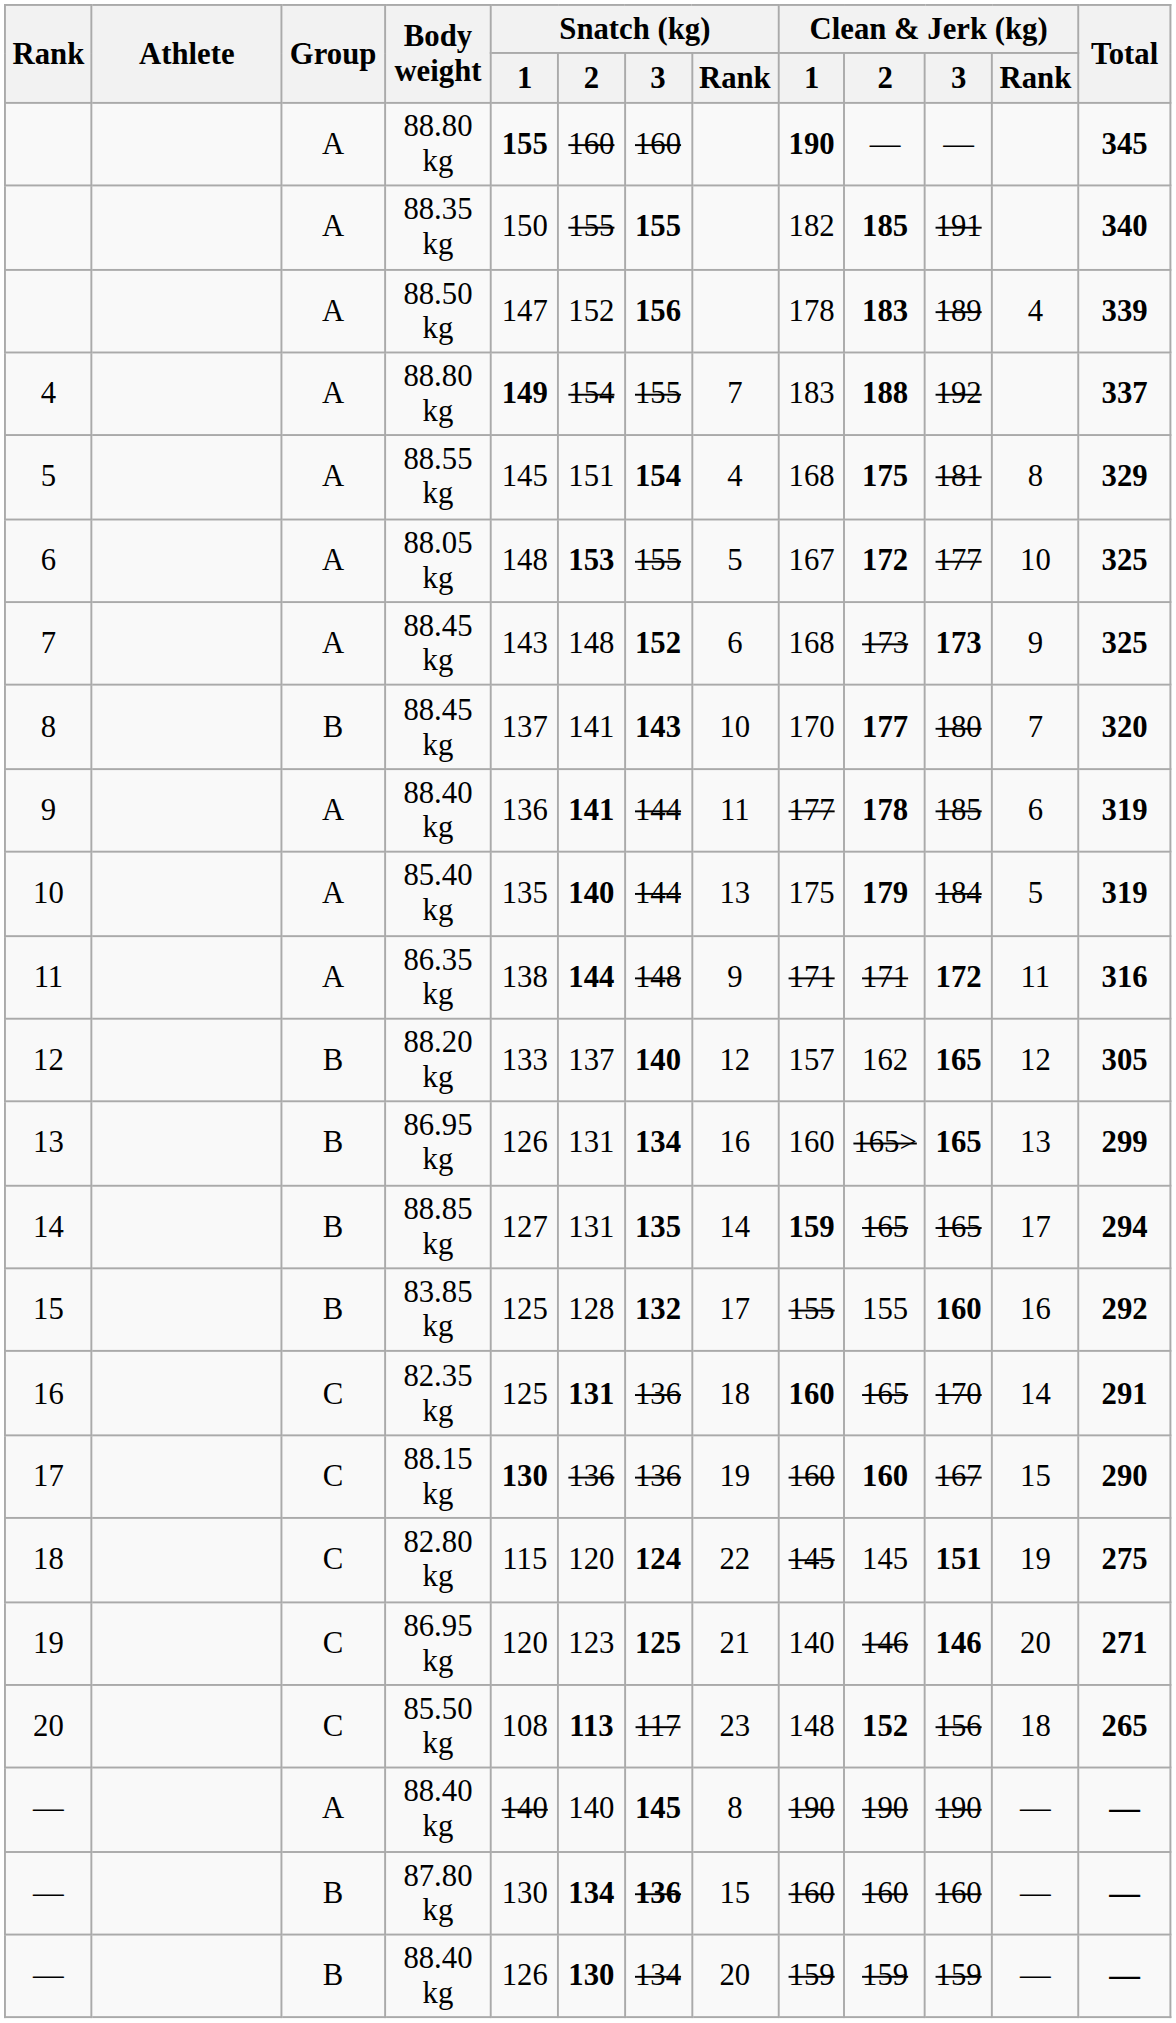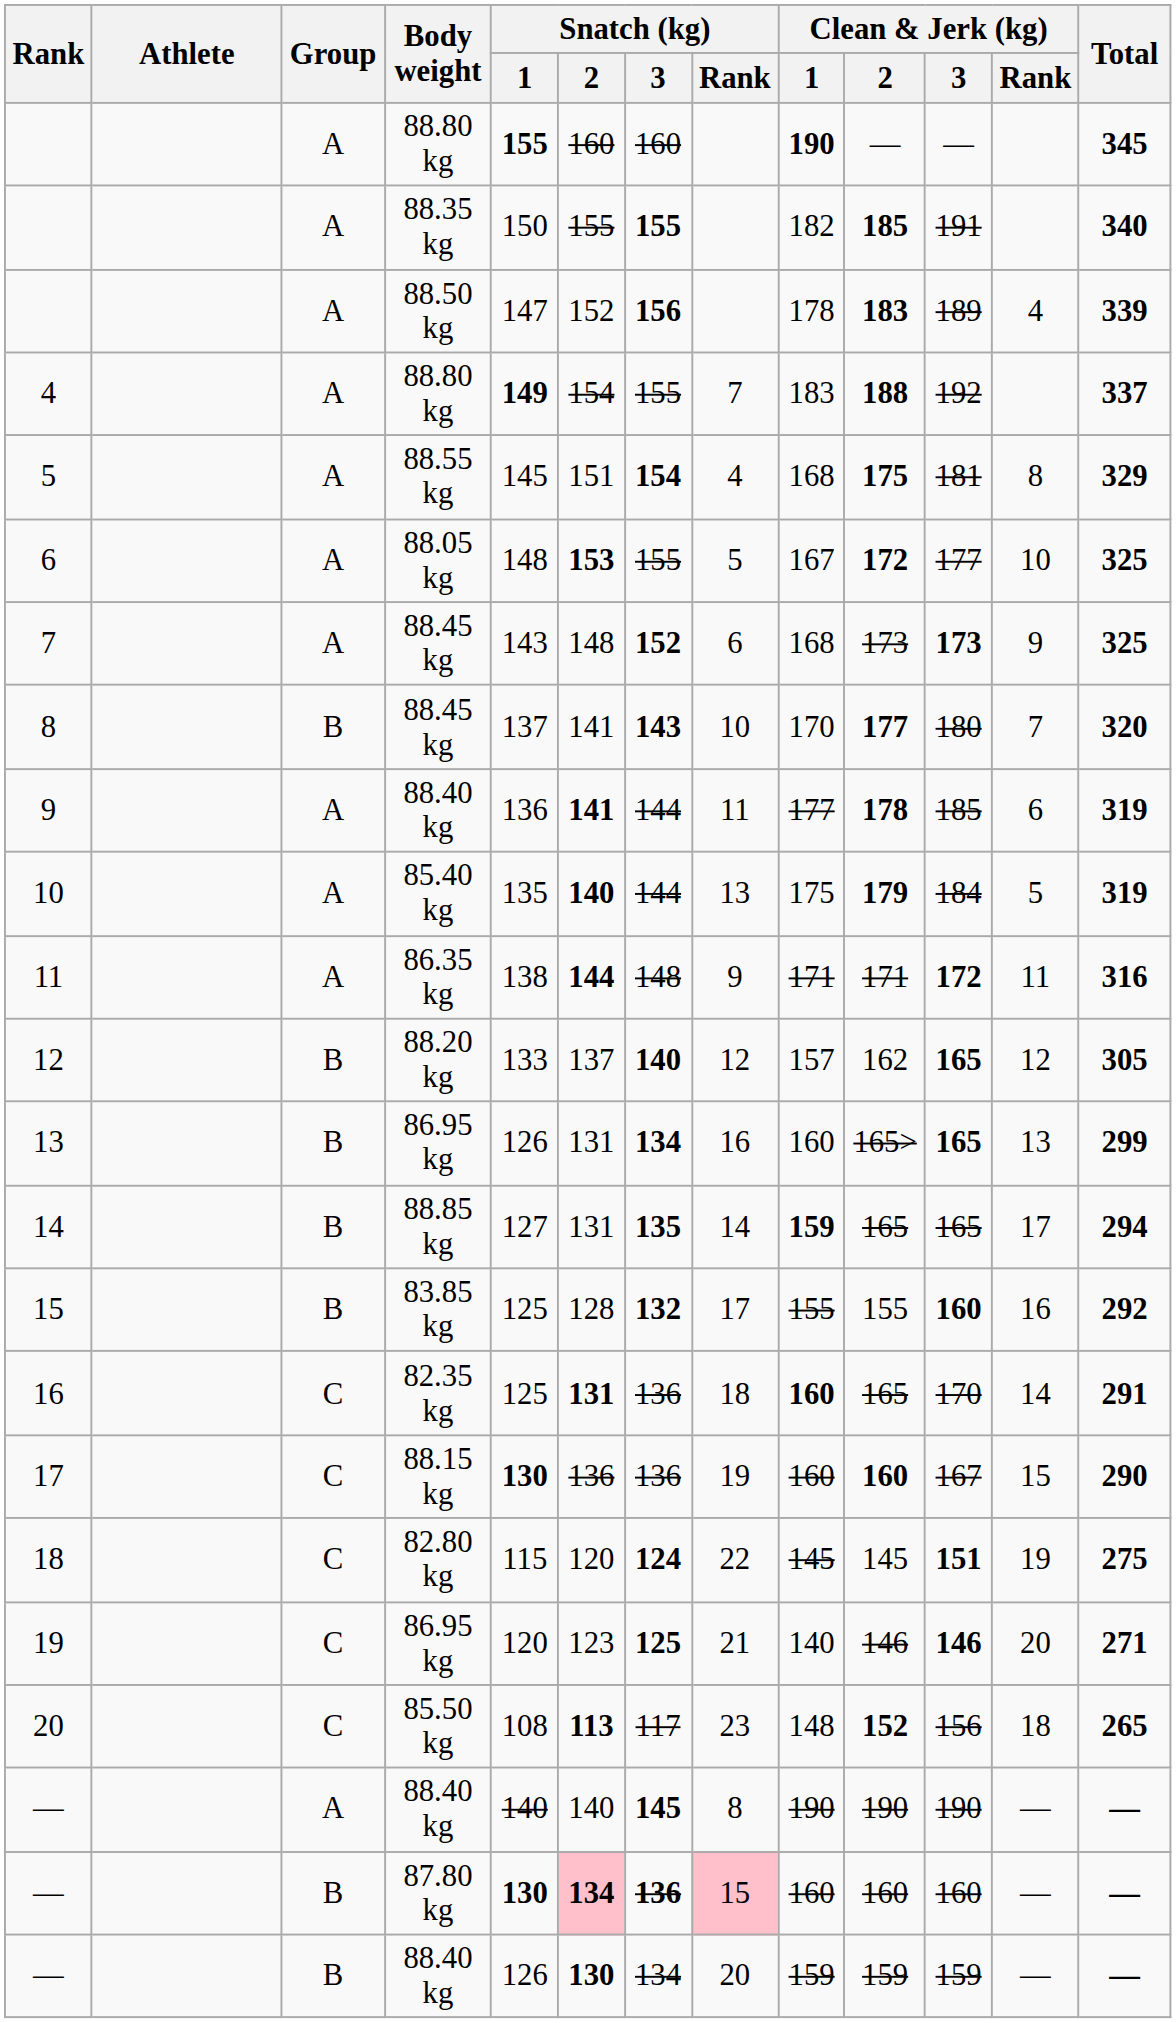(525, 1892) normal -> (525, 1892) bold
(591, 1892) no background -> (591, 1892) pink background
(735, 1892) no background -> (735, 1892) pink background
